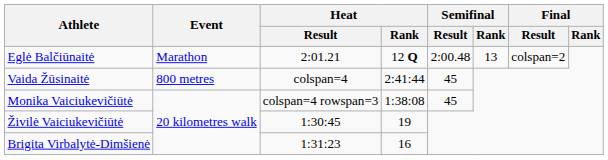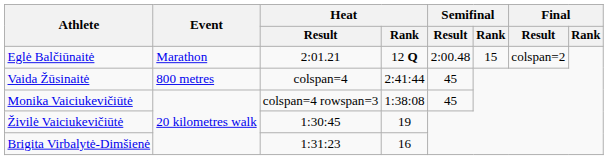(491, 57) 13 -> (491, 57) 15
